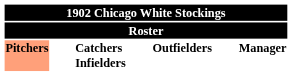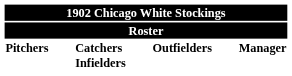(27, 48) lightsalmon background -> (27, 48) no background
